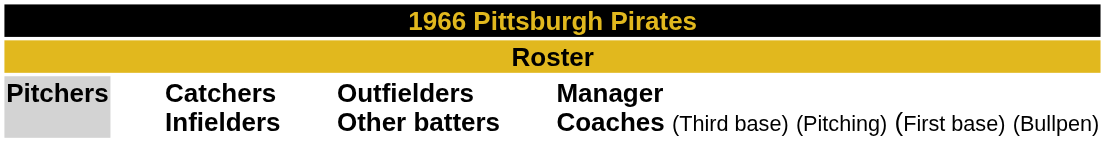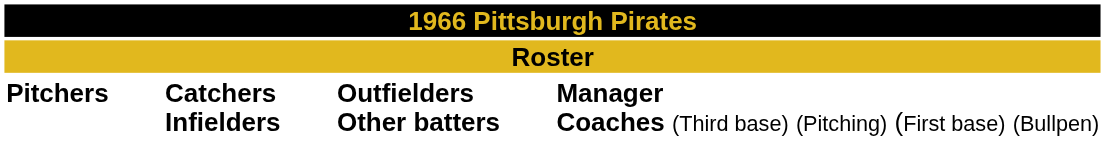(57, 92) lightgrey background -> (57, 92) no background
